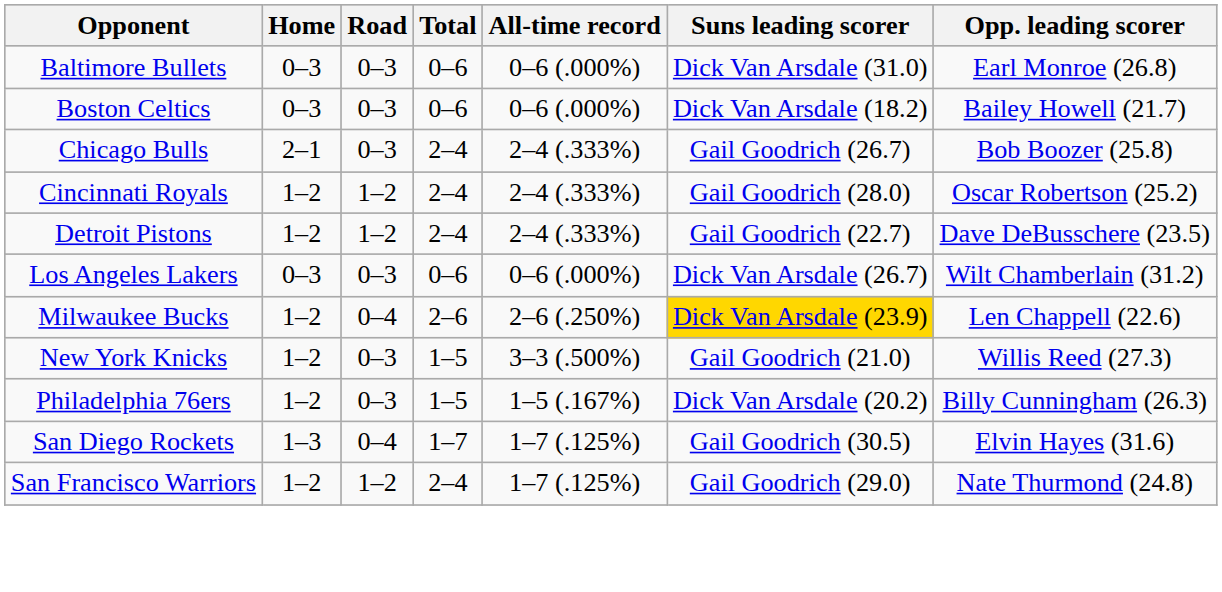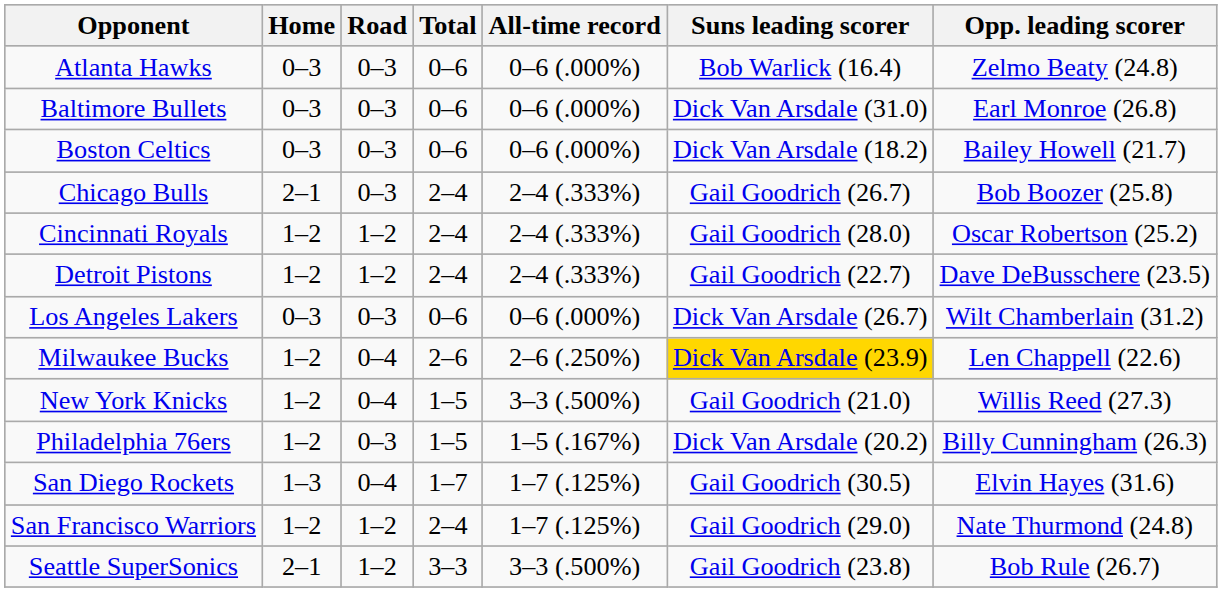+ row: (133, 66)
(377, 358) 0–3 -> (377, 399) 0–4
+ row: (133, 566)
